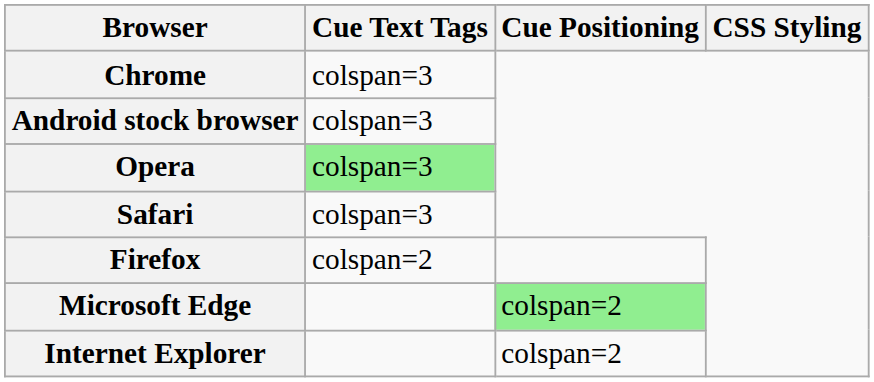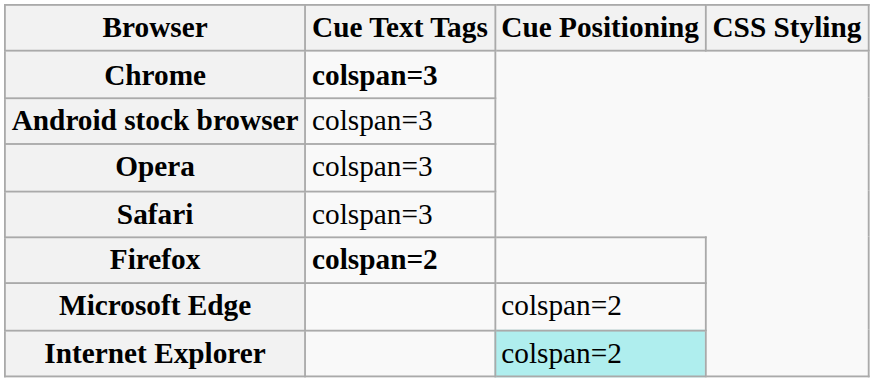(372, 74) normal -> (375, 74) bold
(372, 167) lightgreen background -> (372, 167) no background
(372, 259) normal -> (375, 259) bold
(562, 306) lightgreen background -> (562, 306) no background
(562, 352) no background -> (562, 352) paleturquoise background
